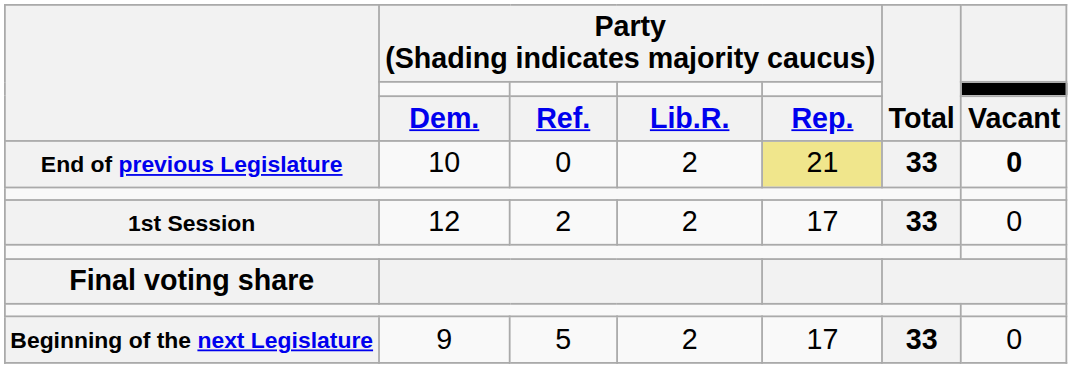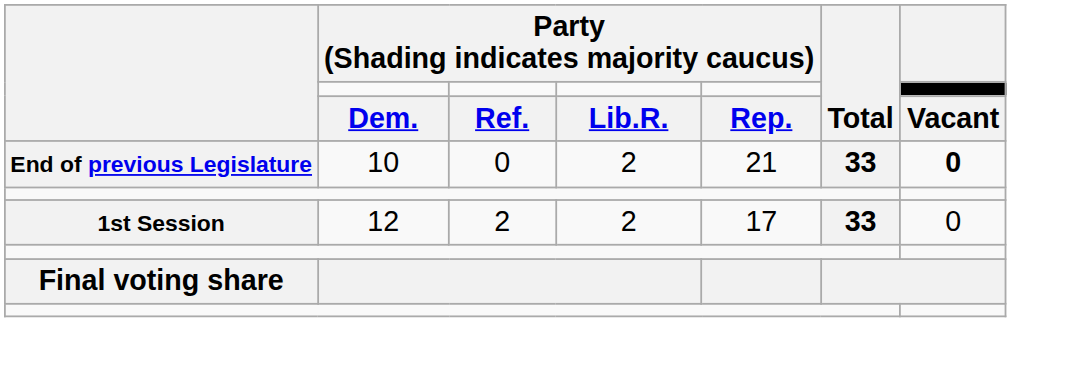(822, 163) khaki background -> (761, 163) no background
- row: (192, 340)
